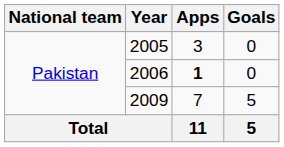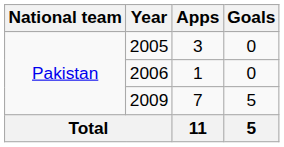(198, 73) bold -> (198, 73) normal
